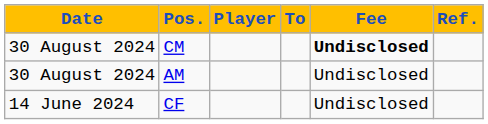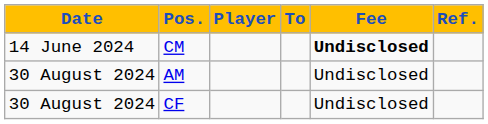(82, 47) 30 August 2024 -> (72, 47) 14 June 2024
(72, 104) 14 June 2024 -> (82, 104) 30 August 2024
